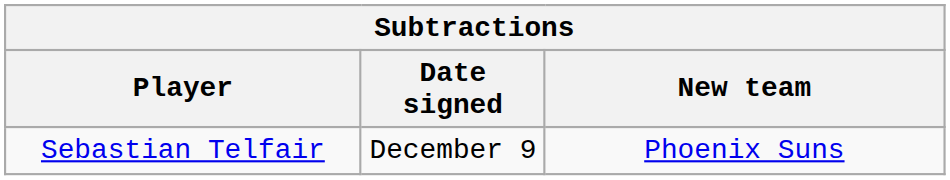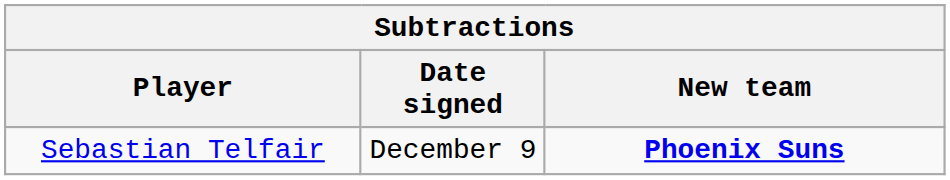(744, 151) normal -> (744, 151) bold
